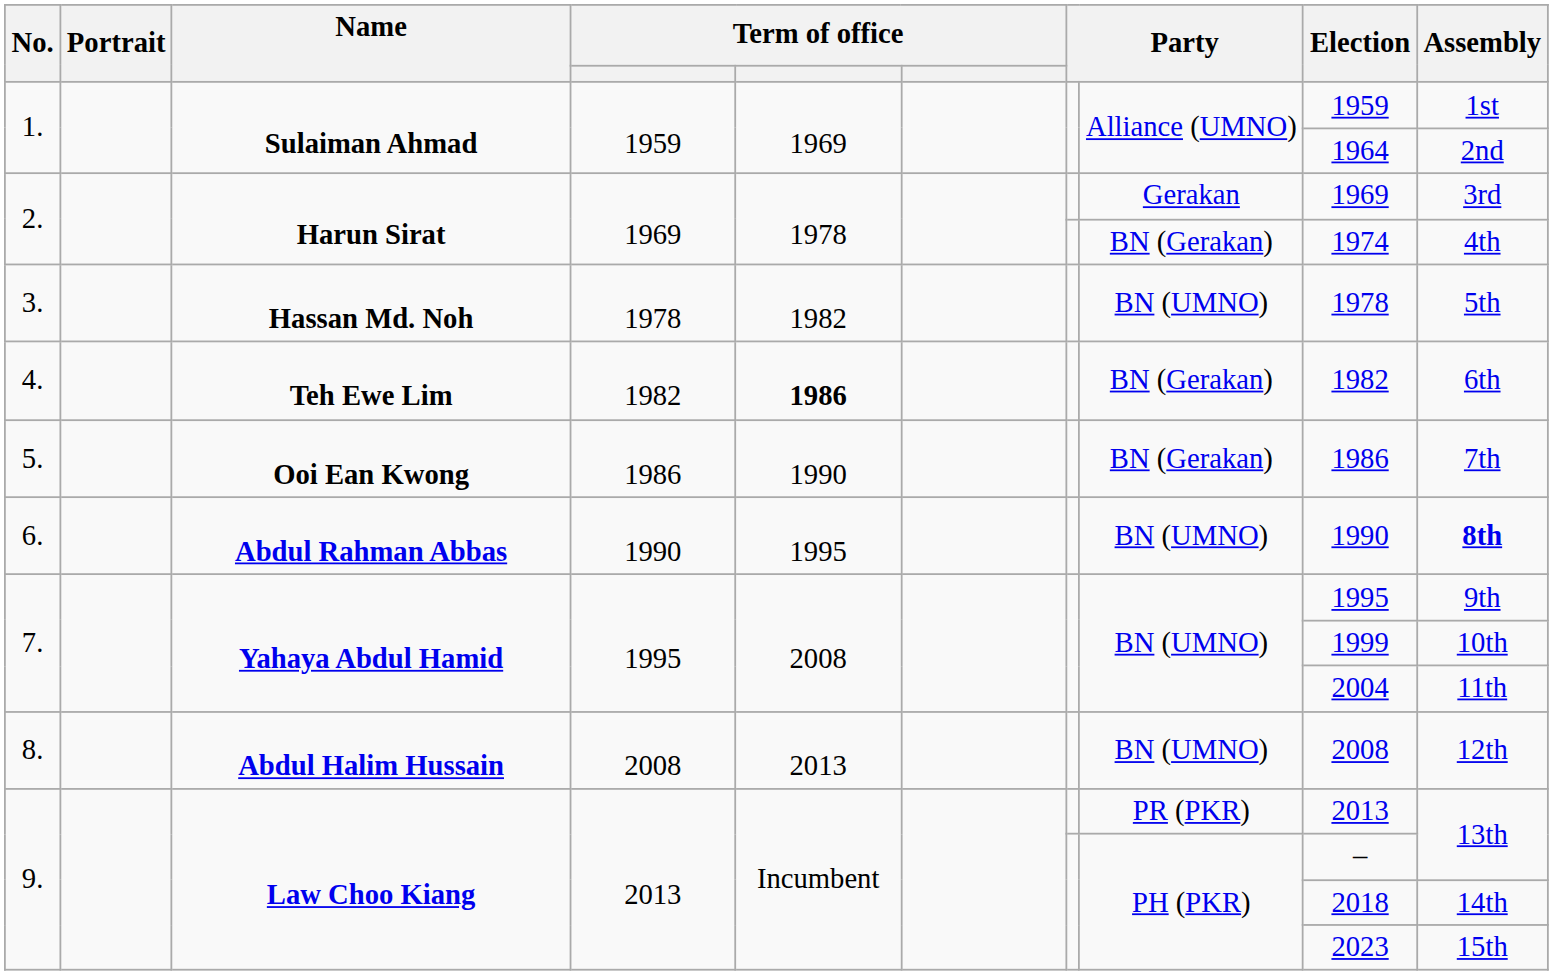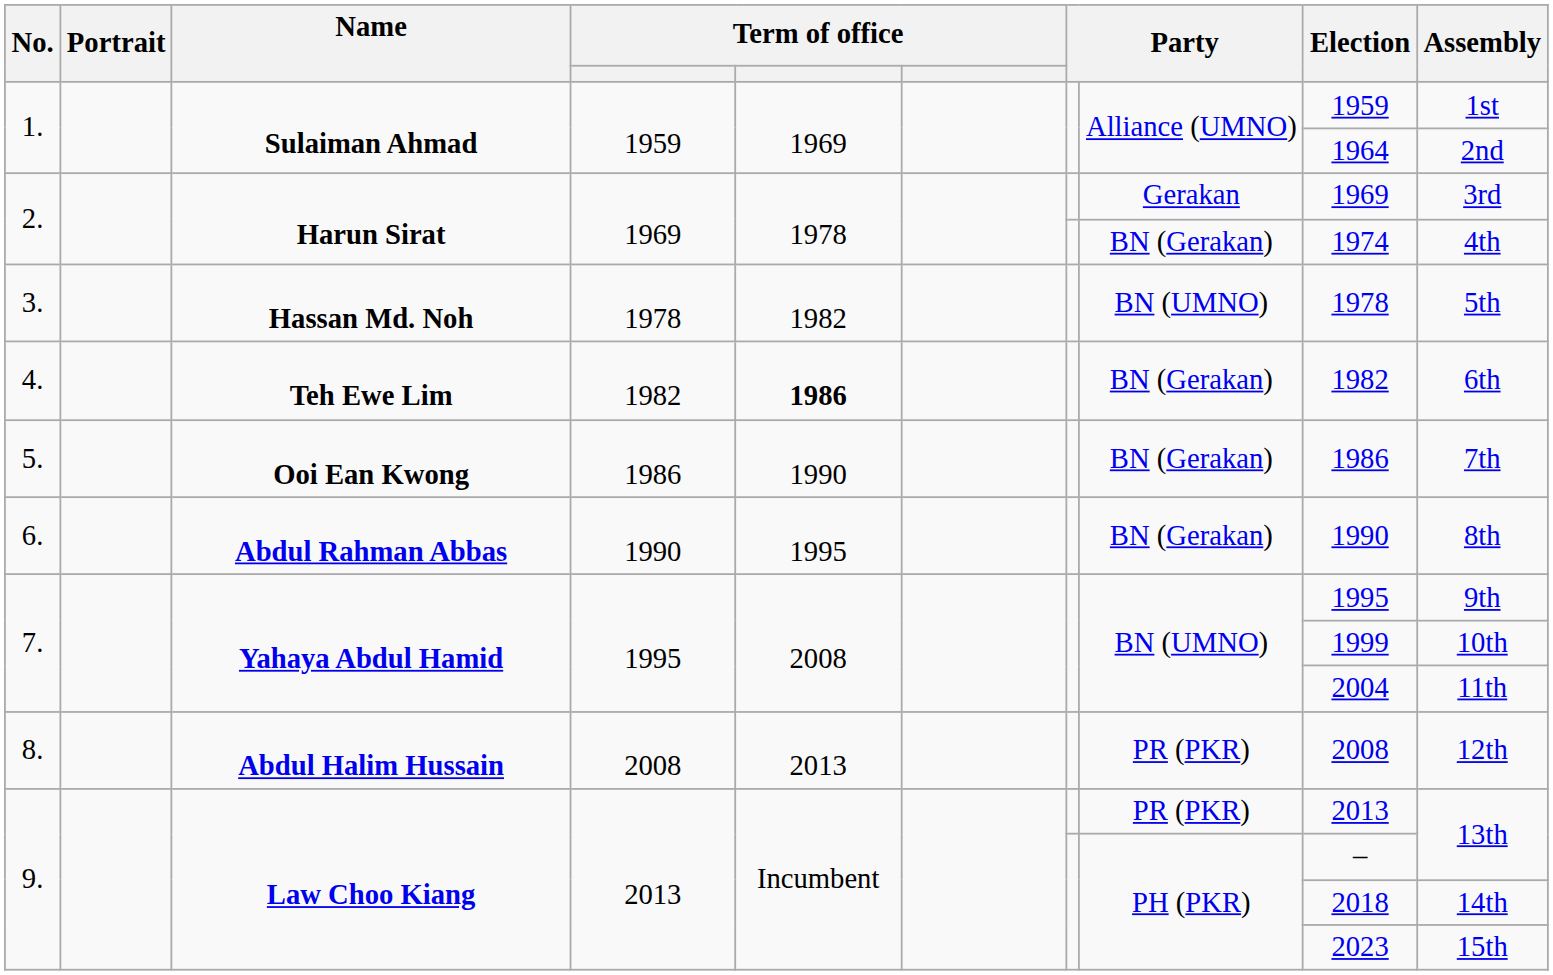(1191, 535) BN (UMNO) -> (1191, 535) BN (Gerakan)
(1482, 535) bold -> (1482, 535) normal
(1191, 749) BN (UMNO) -> (1191, 749) PR (PKR)
